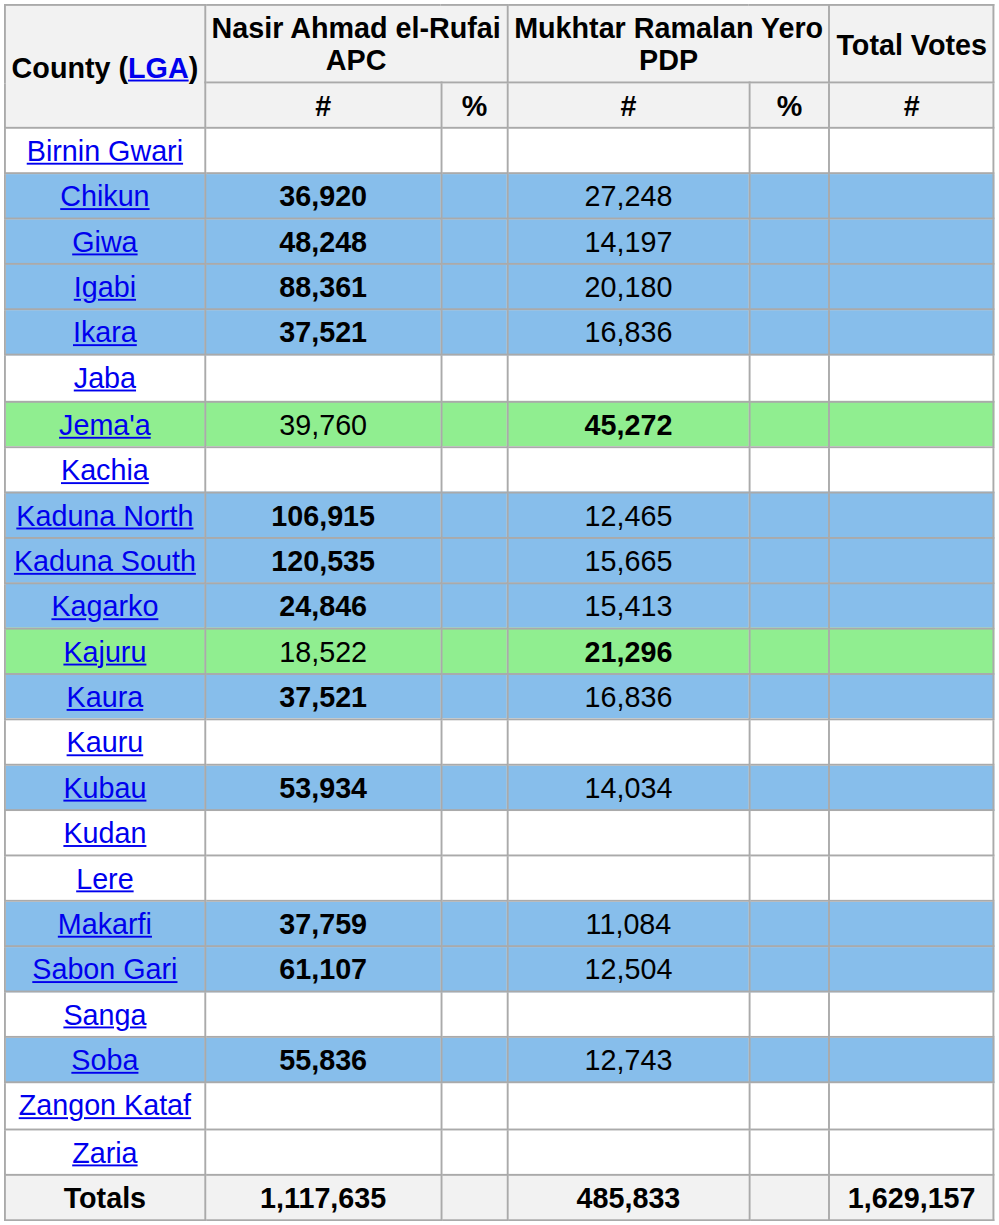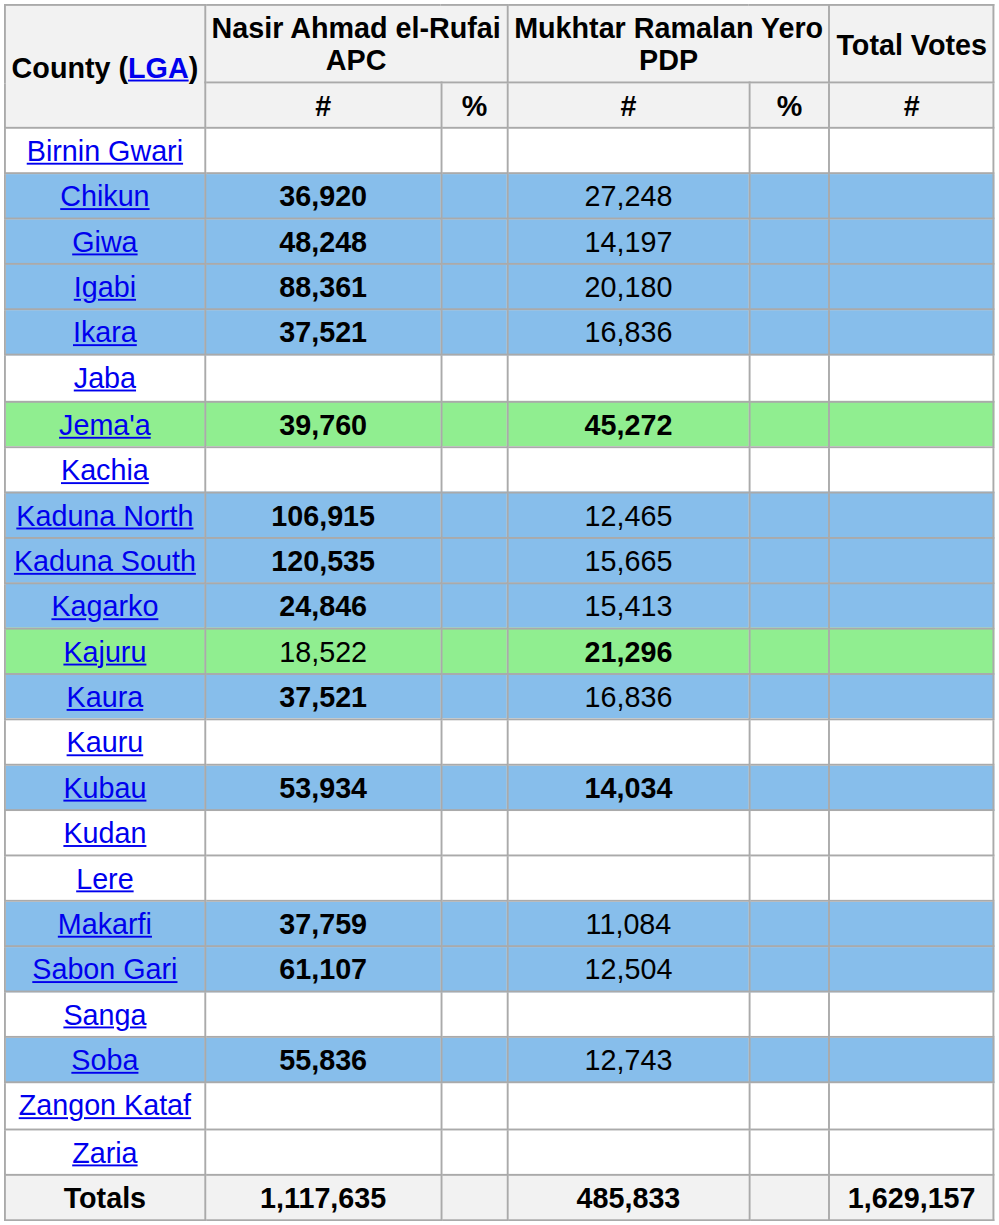(323, 424) normal -> (323, 424) bold
(628, 788) normal -> (628, 788) bold
